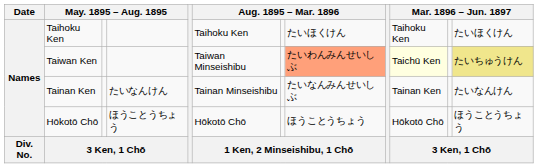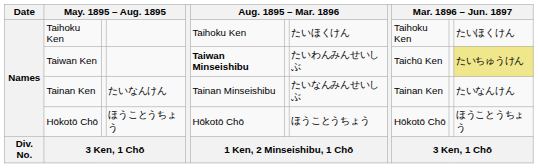(220, 61) normal -> (221, 61) bold
(331, 61) lightsalmon background -> (335, 61) no background
(416, 61) lightyellow background -> (418, 61) no background
